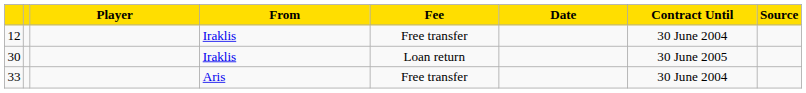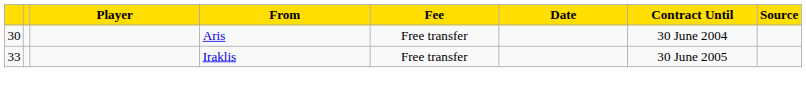- row: (14, 35)
(219, 56) Iraklis -> (214, 35) Aris
(434, 56) Loan return -> (434, 35) Free transfer
(692, 56) 30 June 2005 -> (692, 35) 30 June 2004
(214, 77) Aris -> (219, 56) Iraklis
(692, 77) 30 June 2004 -> (692, 56) 30 June 2005
